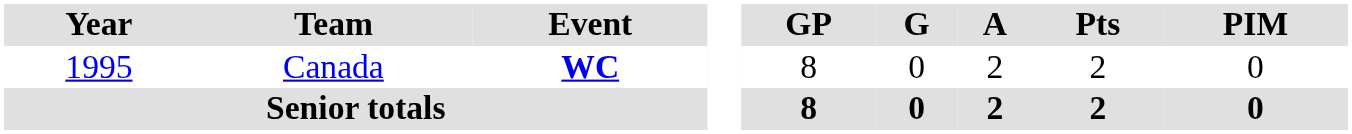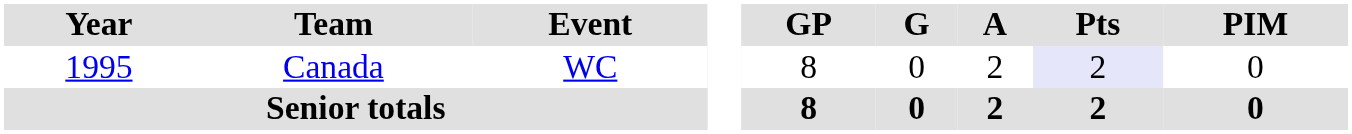(590, 66) bold -> (590, 66) normal
(1098, 66) no background -> (1098, 66) lavender background
